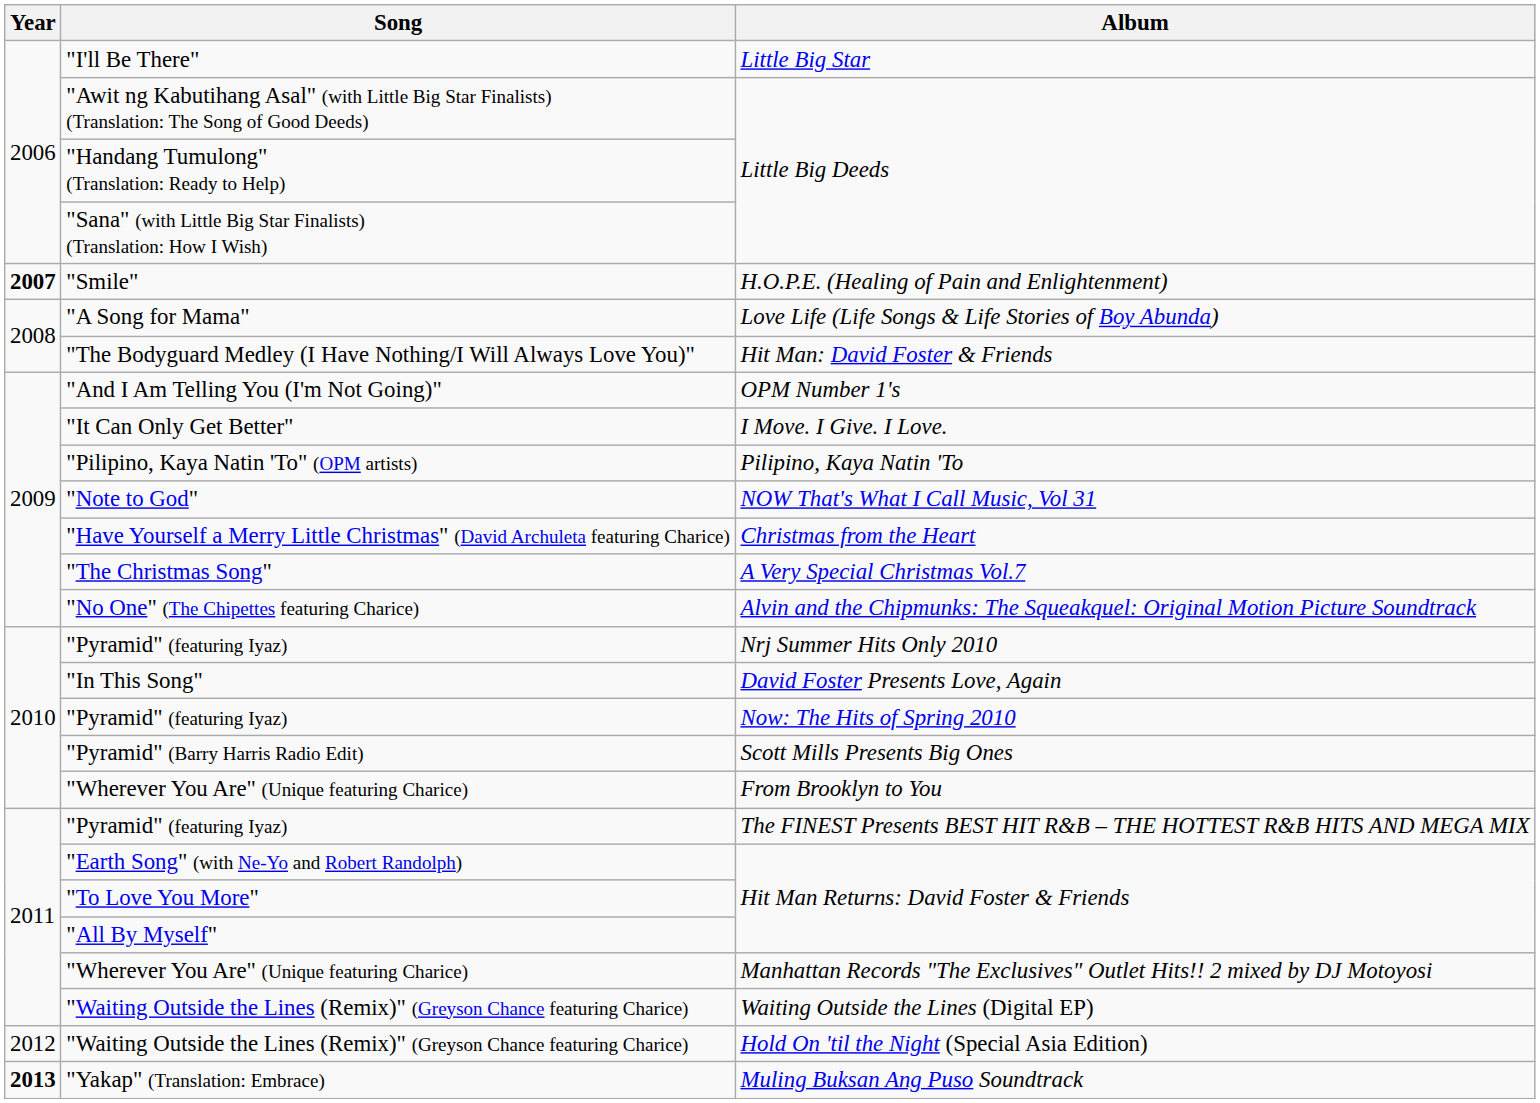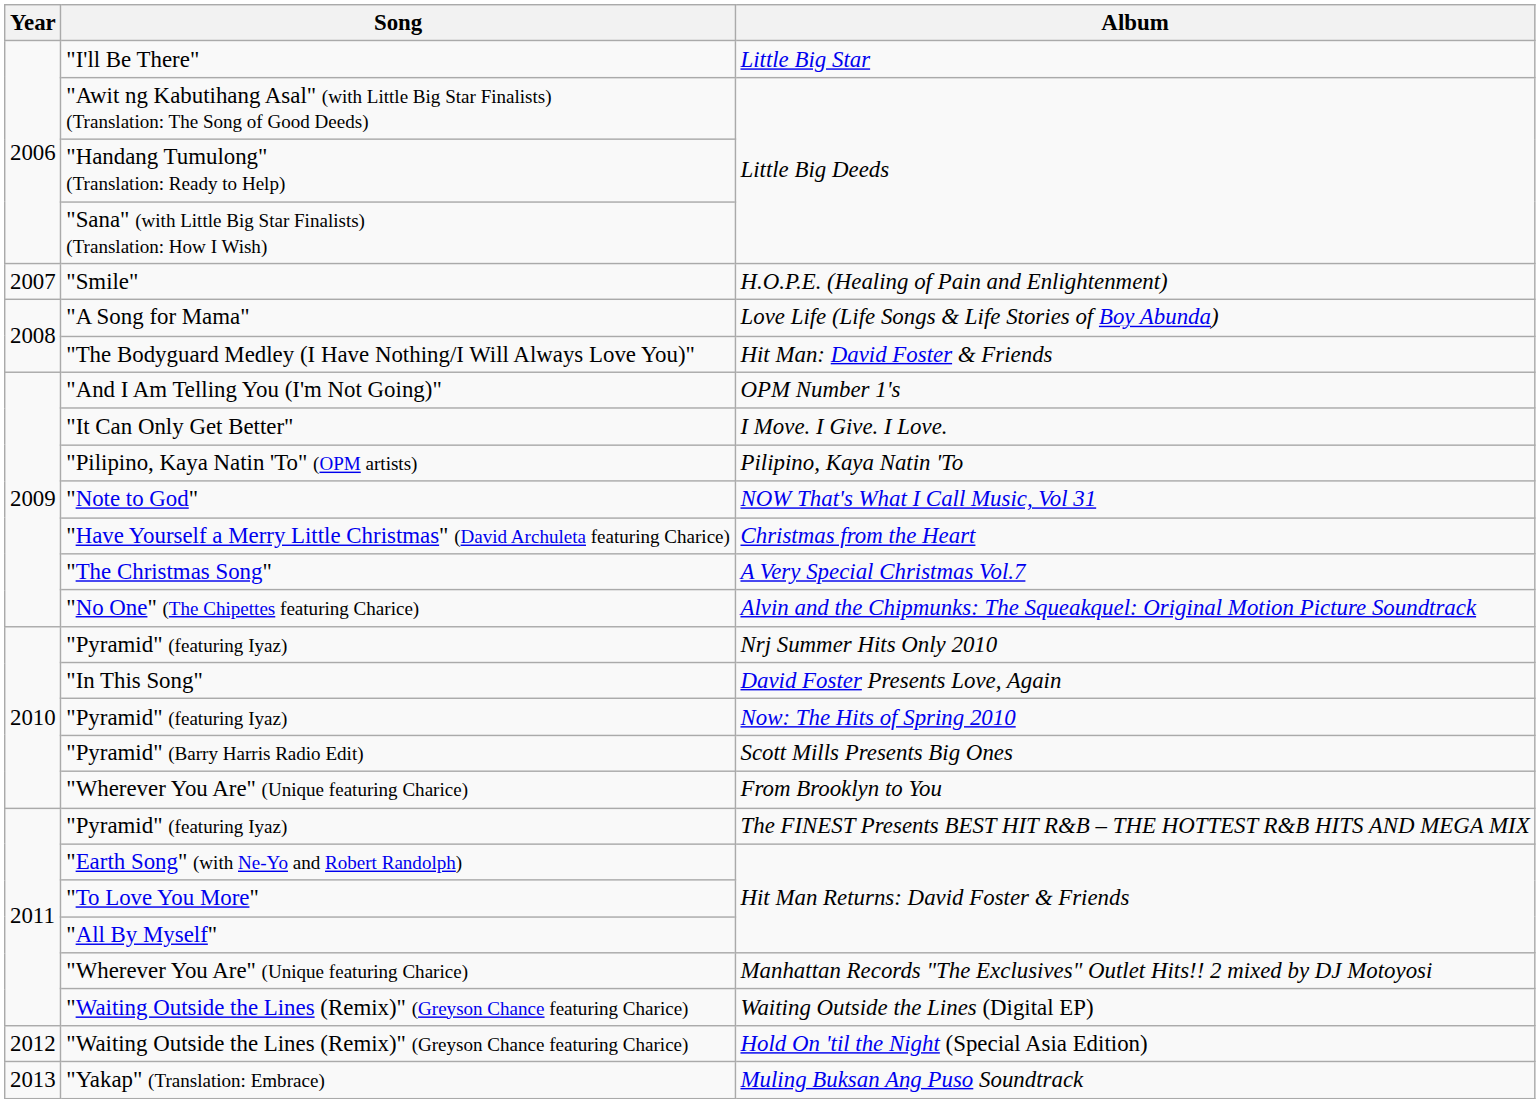(33, 281) bold -> (33, 281) normal
(33, 1079) bold -> (33, 1079) normal
